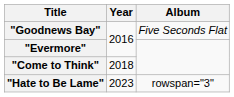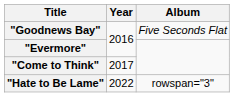(121, 65) 2018 -> (121, 65) 2017
(121, 83) 2023 -> (121, 83) 2022
